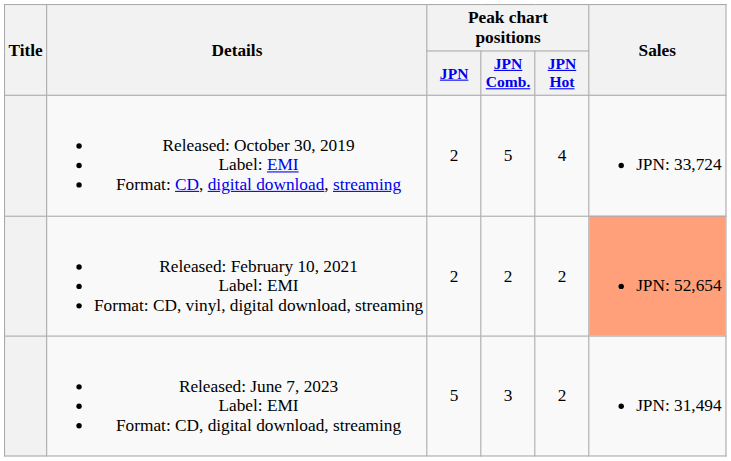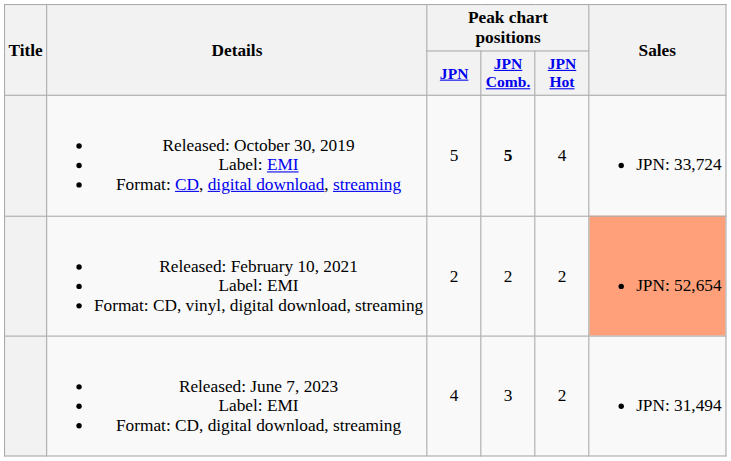(454, 155) 2 -> (454, 155) 5
(508, 155) normal -> (508, 155) bold
(454, 396) 5 -> (454, 396) 4
